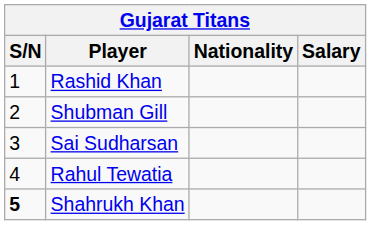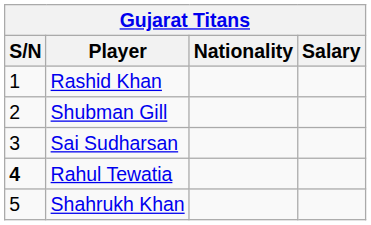(15, 174) normal -> (15, 174) bold
(15, 205) bold -> (15, 205) normal
